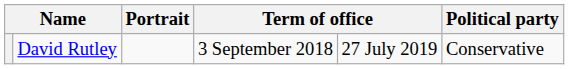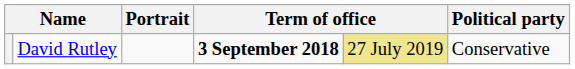(265, 48) normal -> (268, 48) bold
(389, 48) no background -> (395, 48) khaki background
